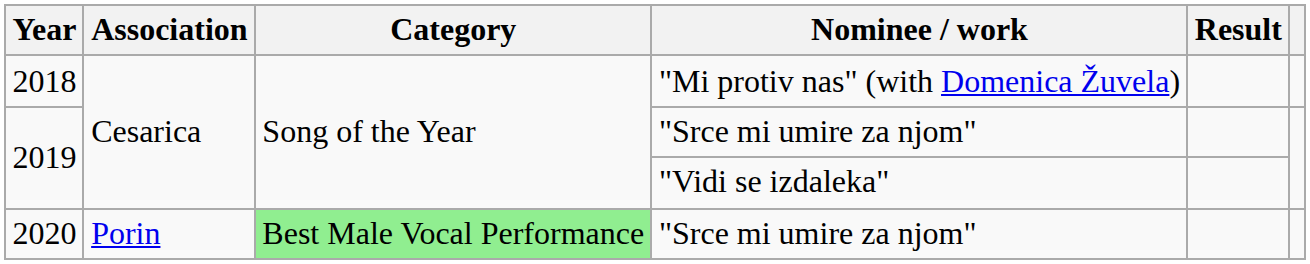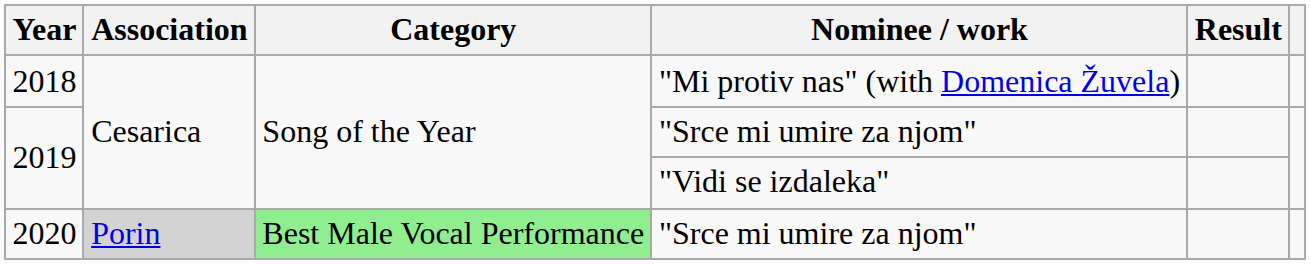(126, 232) no background -> (126, 232) lightgrey background
